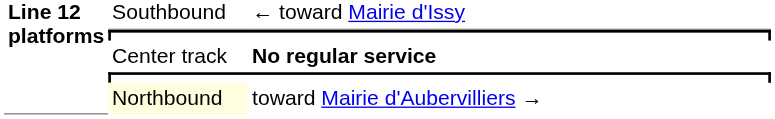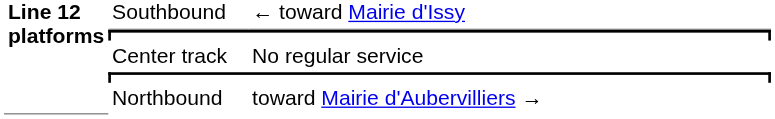(344, 56) bold -> (338, 56) normal
(167, 98) lightyellow background -> (167, 98) no background
